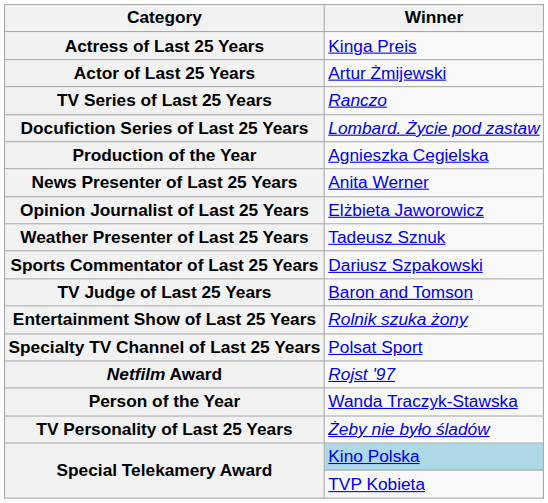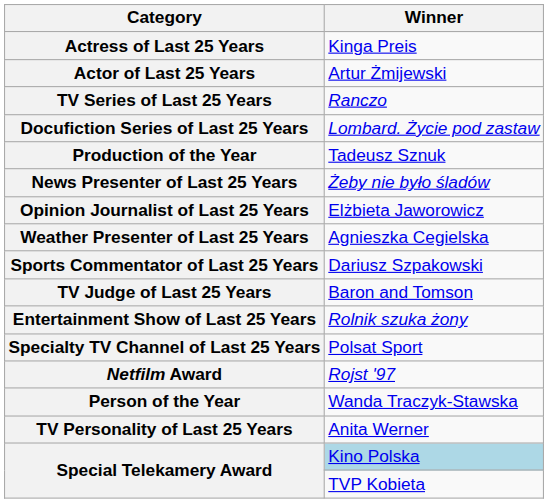(409, 155) Agnieszka Cegielska -> (387, 155) Tadeusz Sznuk
(379, 182) Anita Werner -> (409, 182) Żeby nie było śladów
(387, 237) Tadeusz Sznuk -> (409, 237) Agnieszka Cegielska
(409, 429) Żeby nie było śladów -> (379, 429) Anita Werner
